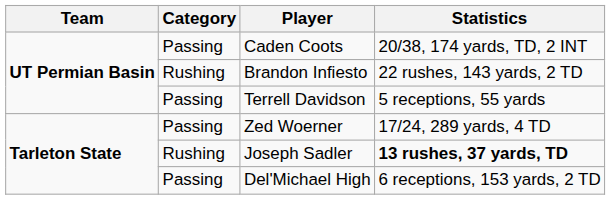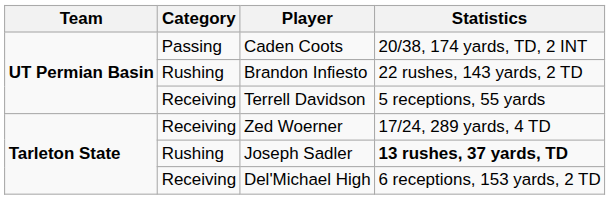(193, 99) Passing -> (199, 99) Receiving
(193, 126) Passing -> (199, 126) Receiving
(193, 180) Passing -> (199, 180) Receiving
